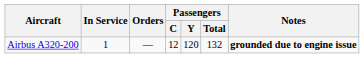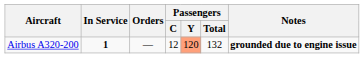(105, 45) normal -> (105, 45) bold
(191, 45) no background -> (191, 45) lightsalmon background
